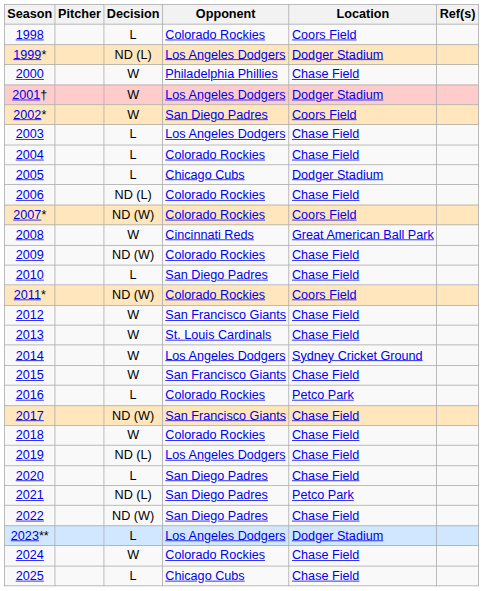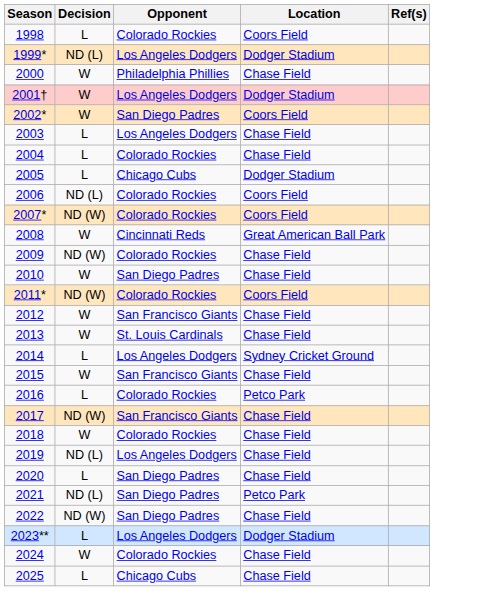- column: (80, 14)
(326, 194) Chase Field -> (276, 194) Coors Field
(133, 275) L -> (84, 275) W
(133, 355) W -> (84, 355) L
